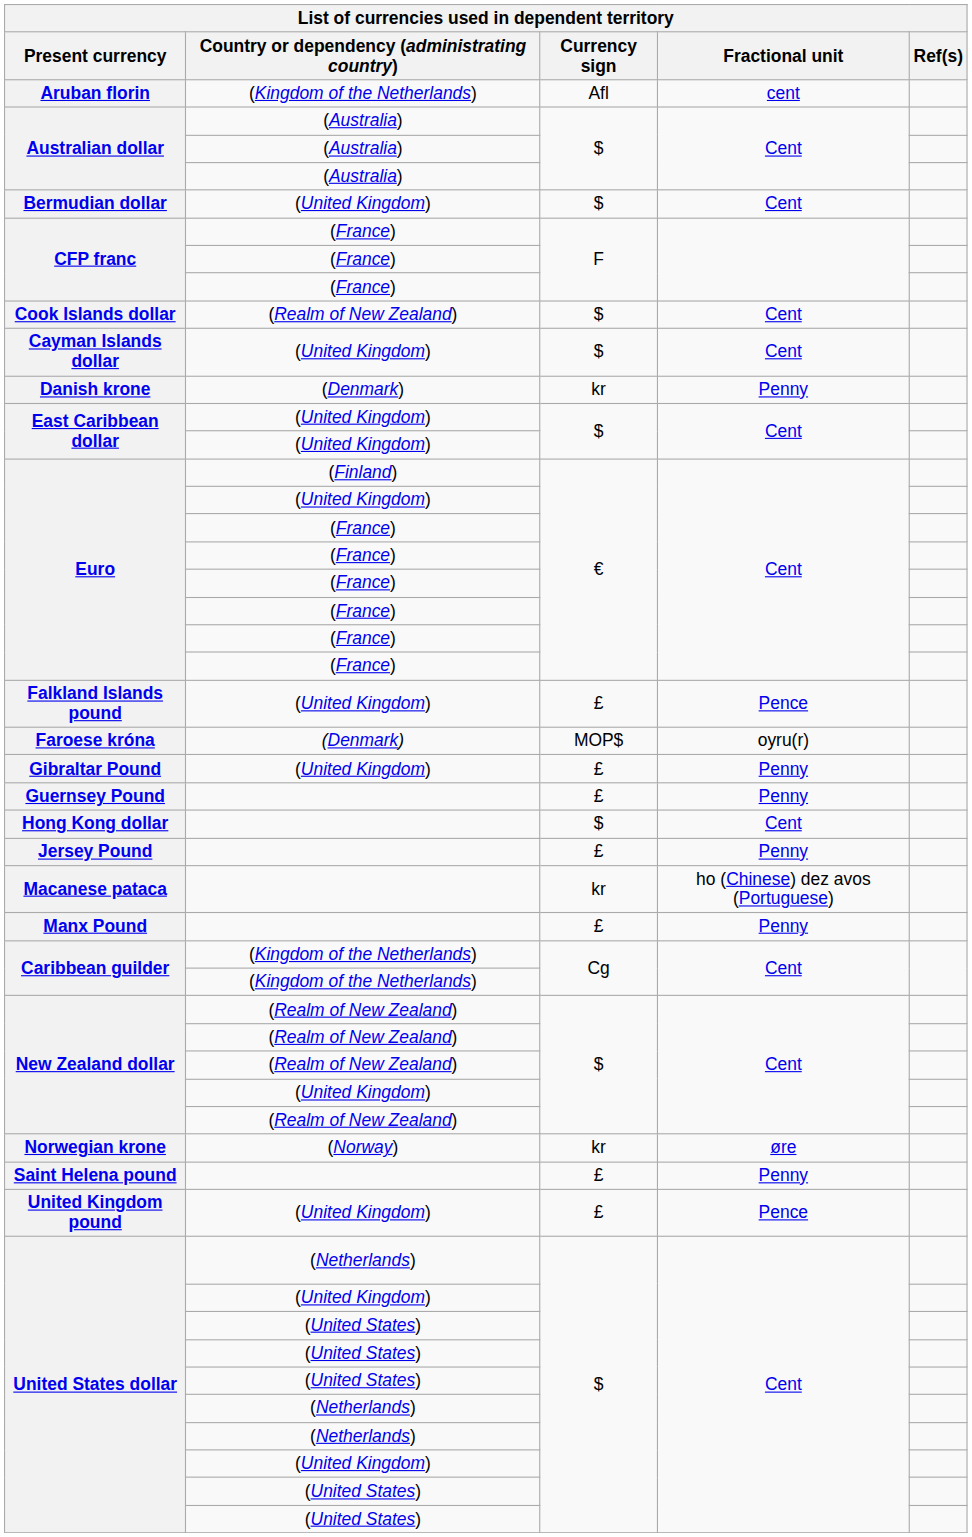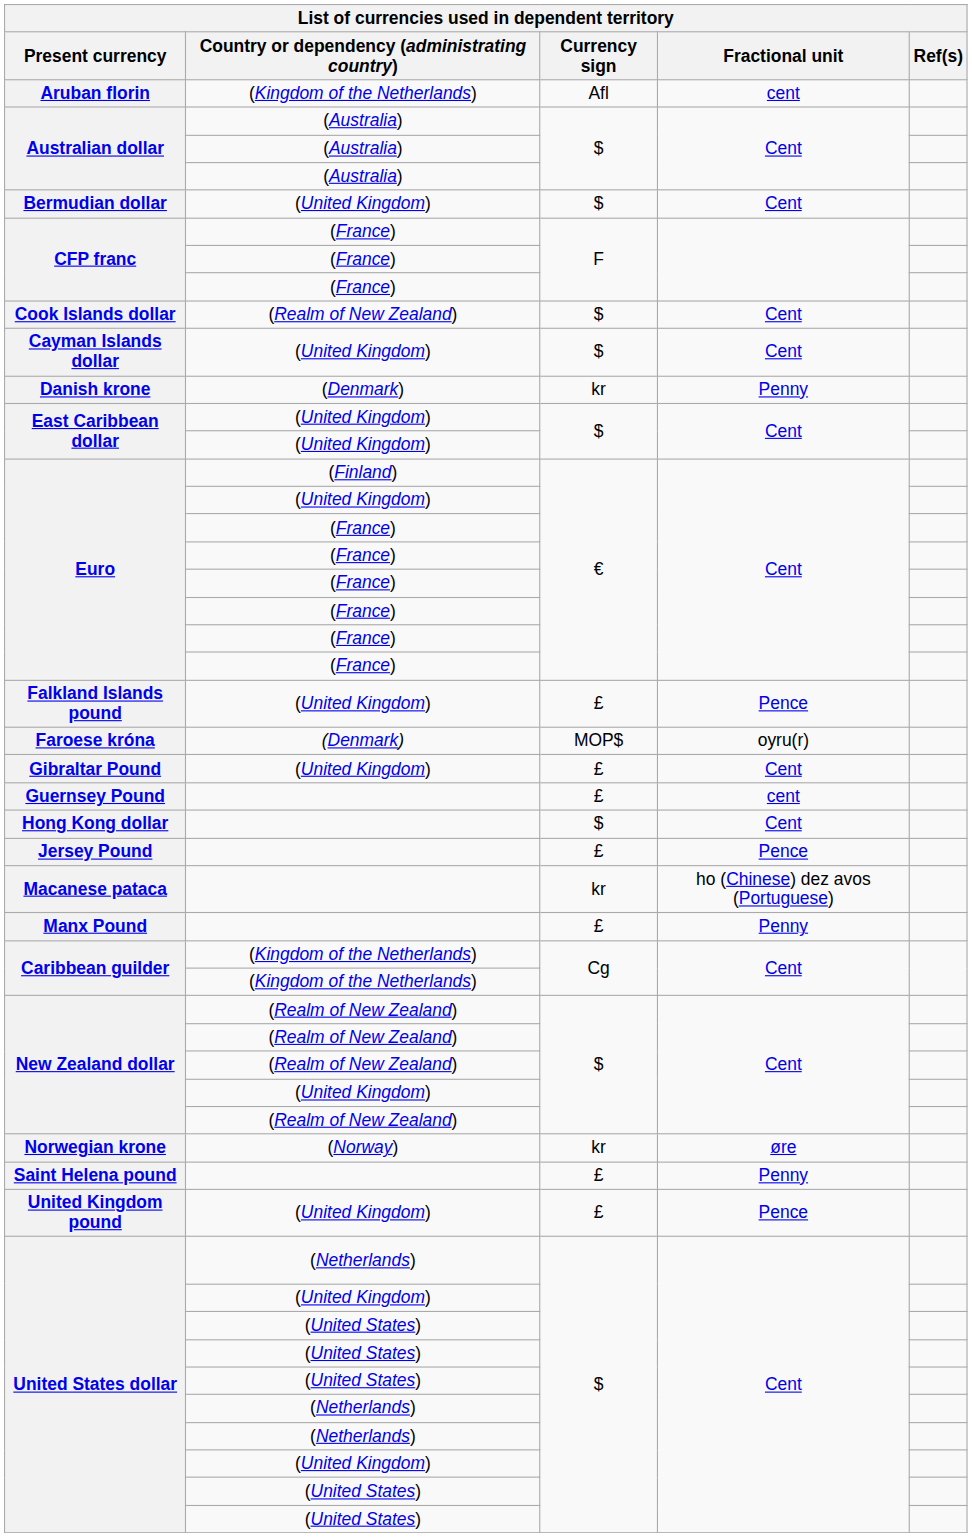(783, 768) Penny -> (783, 768) Cent
(783, 796) Penny -> (783, 796) cent
(783, 851) Penny -> (783, 851) Pence
